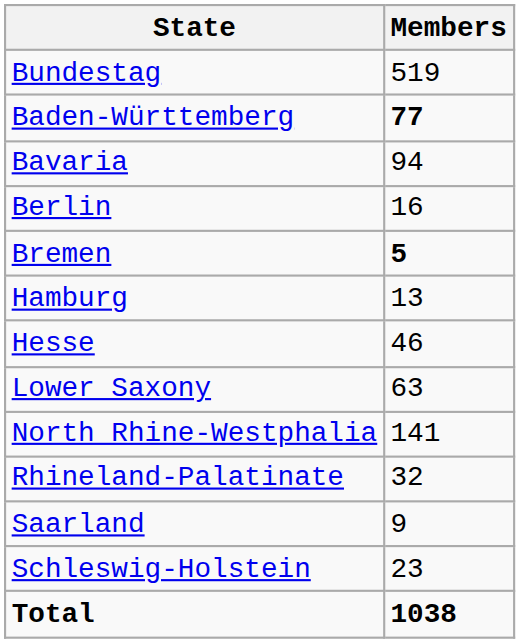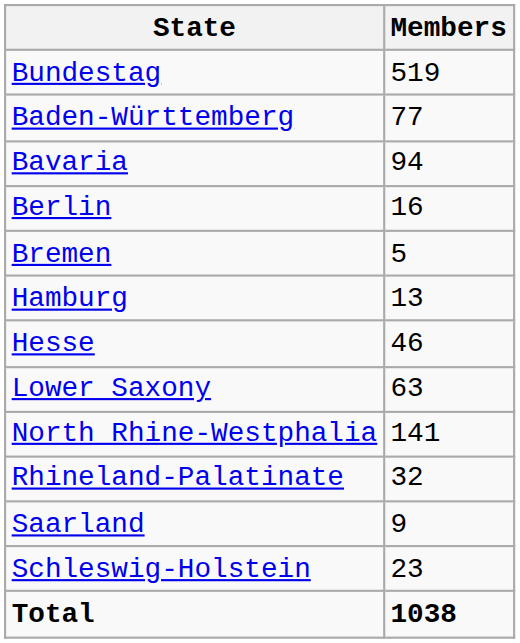(407, 118) bold -> (407, 118) normal
(399, 253) bold -> (399, 253) normal
